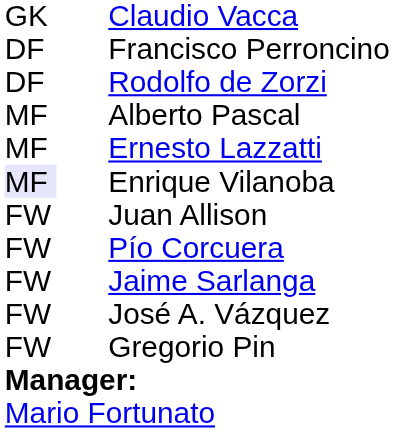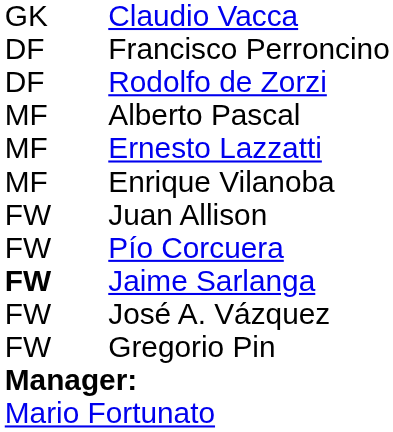(26, 181) lavender background -> (26, 181) no background
(28, 281) normal -> (28, 281) bold
